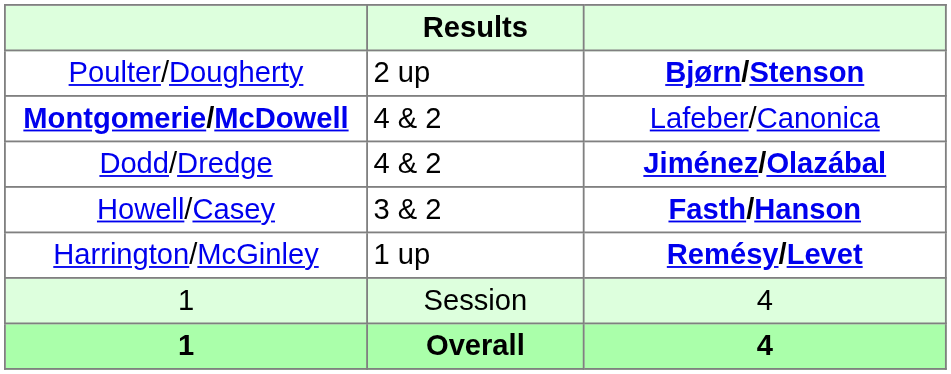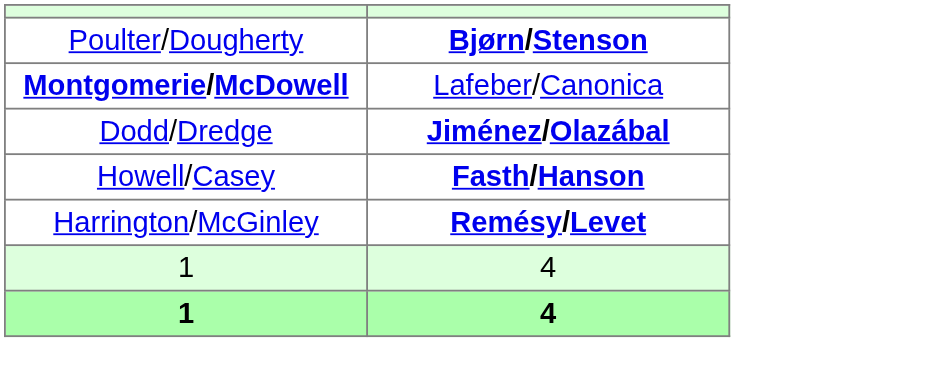- column: (475, 27)
